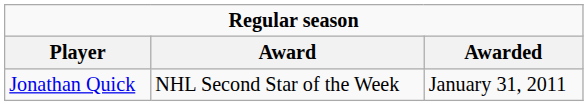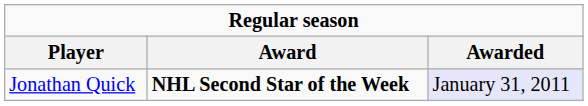(277, 84) normal -> (280, 84) bold
(497, 84) no background -> (501, 84) lavender background
